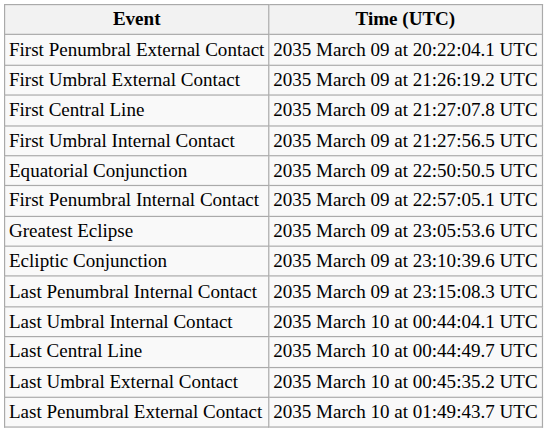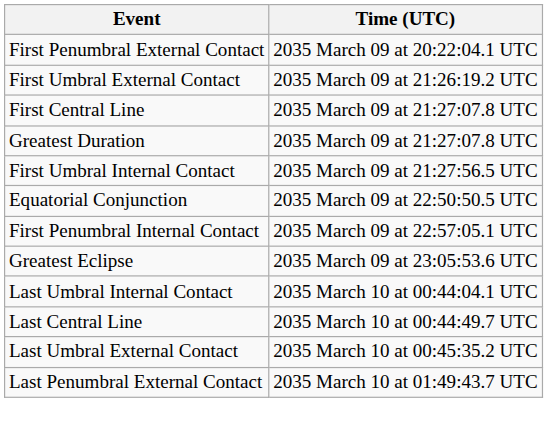+ row: (77, 140)
- row: (88, 261)
- row: (133, 291)
